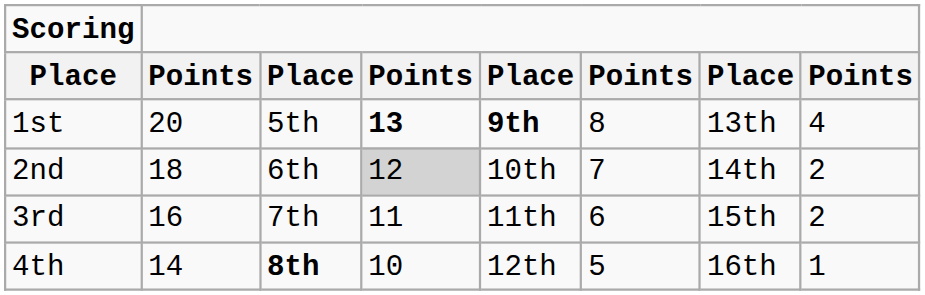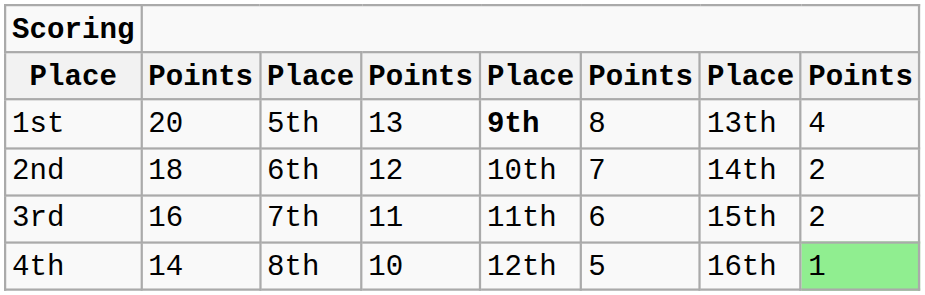(386, 124) bold -> (386, 124) normal
(386, 171) lightgrey background -> (386, 171) no background
(293, 266) bold -> (293, 266) normal
(817, 266) no background -> (817, 266) lightgreen background
